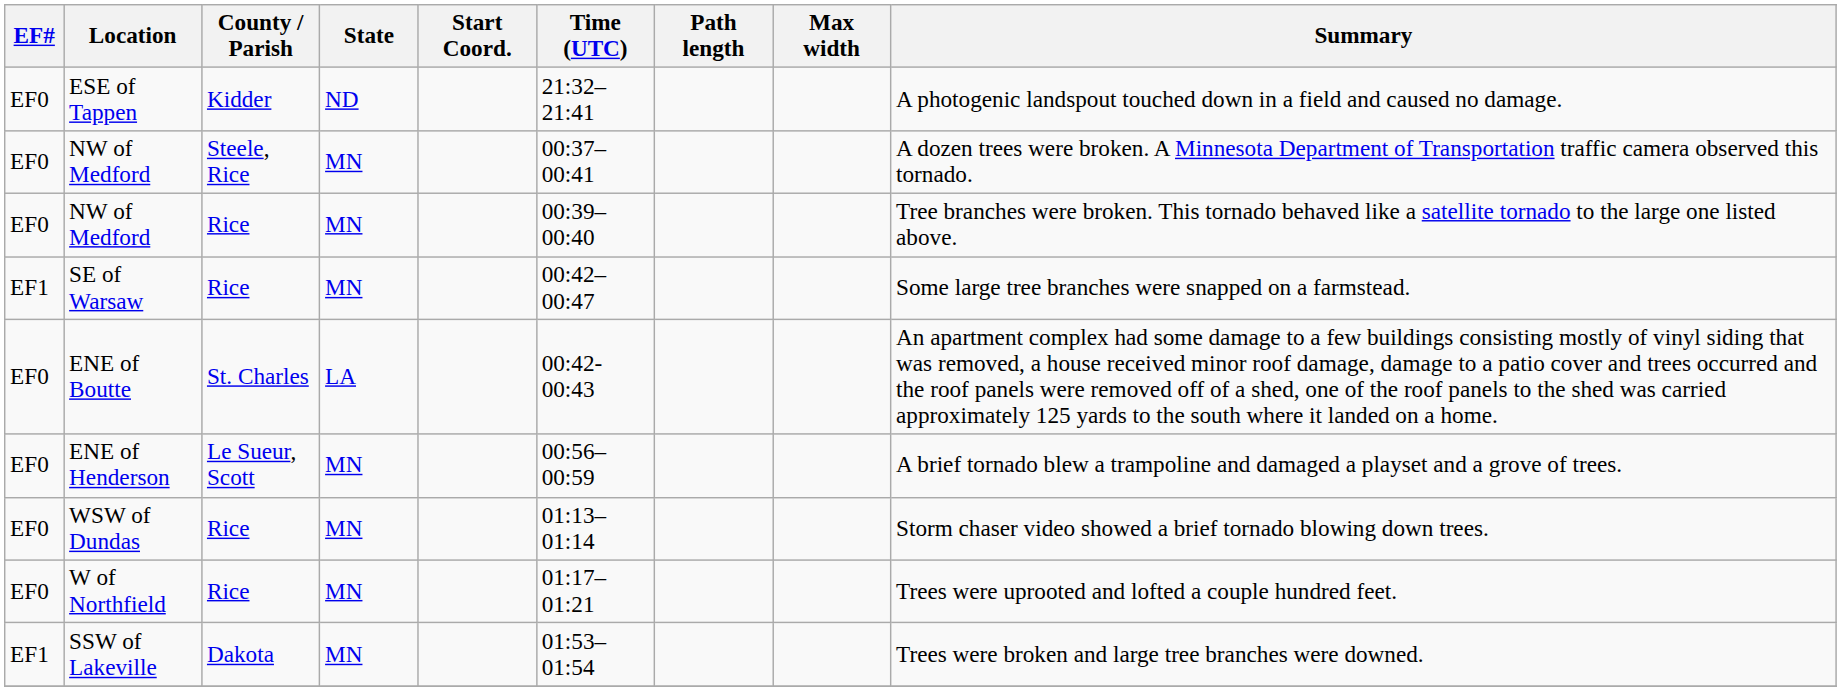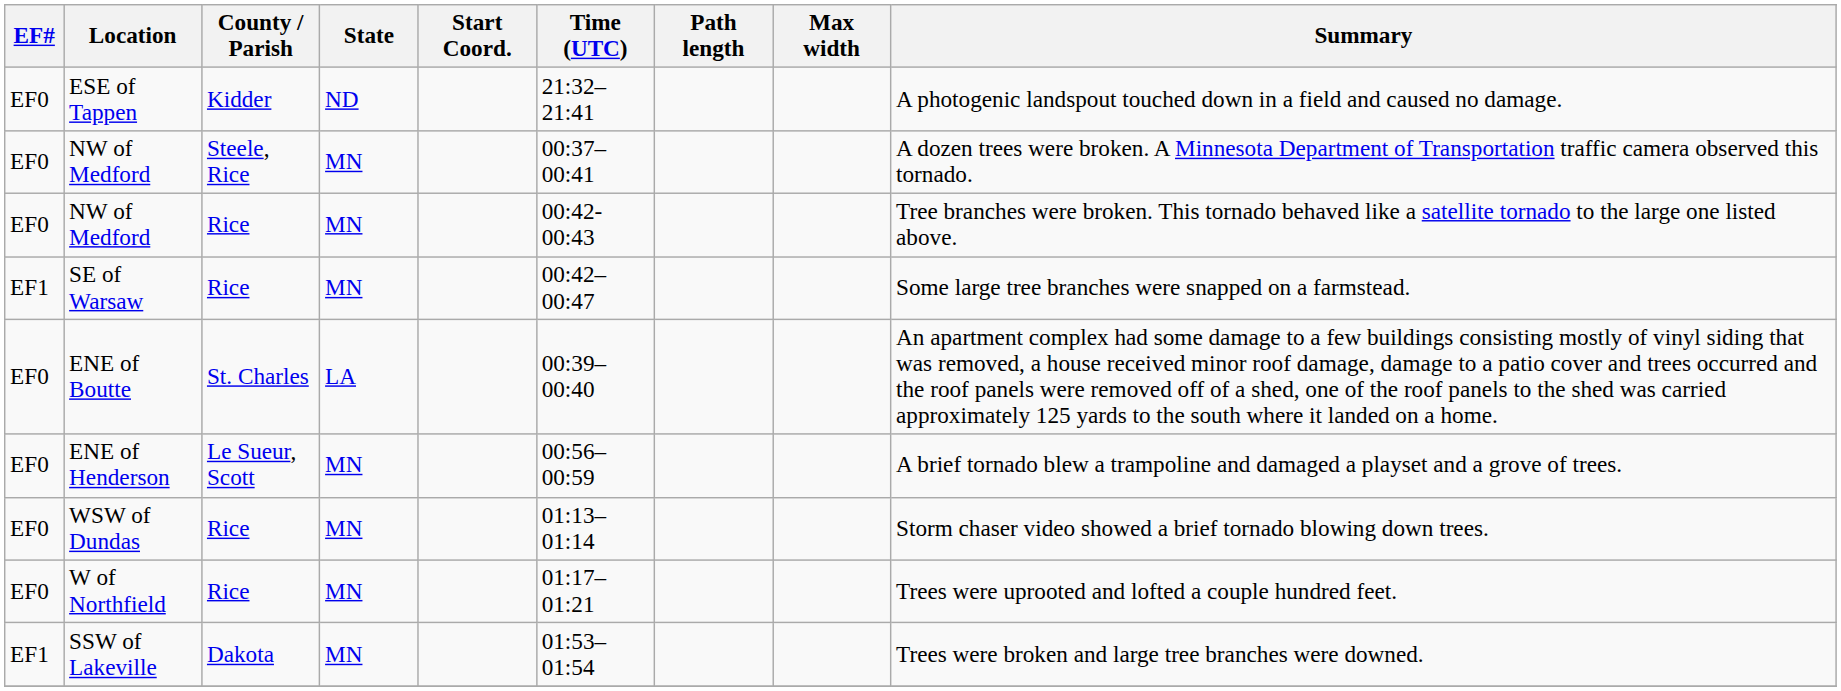(574, 224) 00:39–00:40 -> (572, 224) 00:42-00:43
(572, 376) 00:42-00:43 -> (574, 376) 00:39–00:40
